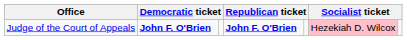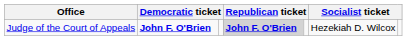(261, 27) no background -> (261, 27) lightgrey background
(353, 27) pink background -> (353, 27) no background
